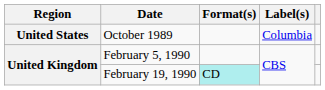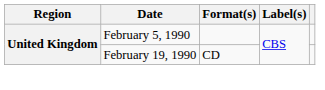- row: (138, 34)
(211, 74) paleturquoise background -> (211, 54) no background
